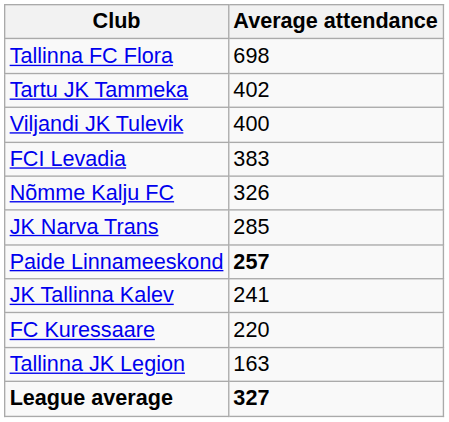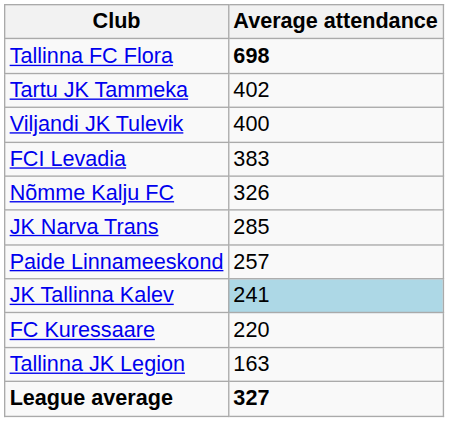(251, 55) normal -> (251, 55) bold
(251, 261) bold -> (251, 261) normal
(251, 295) no background -> (251, 295) lightblue background
